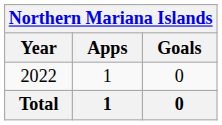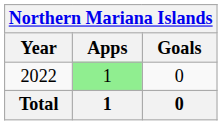(107, 76) no background -> (107, 76) lightgreen background
